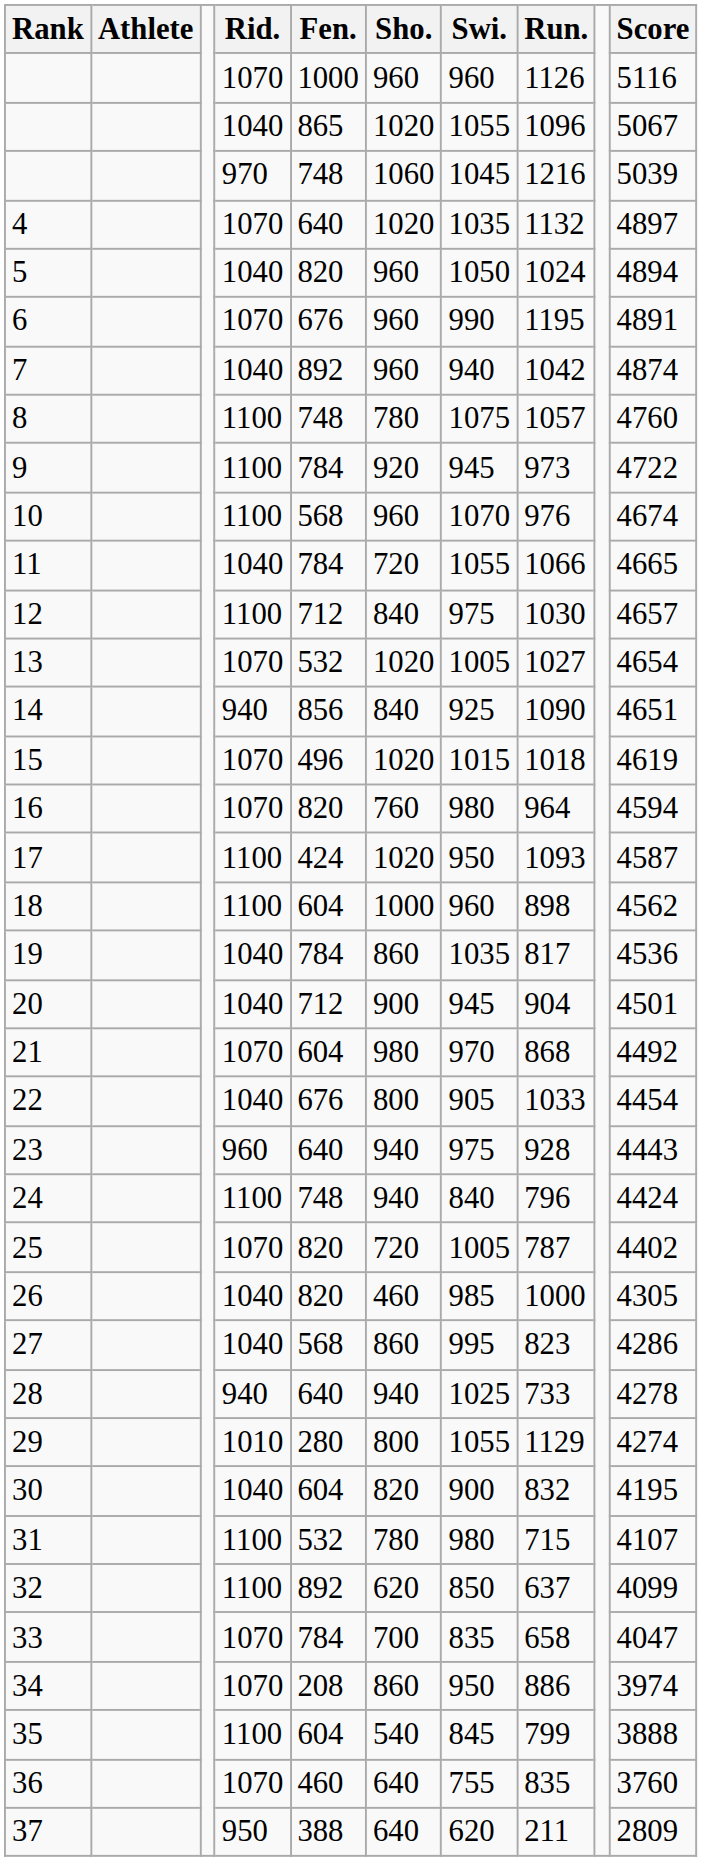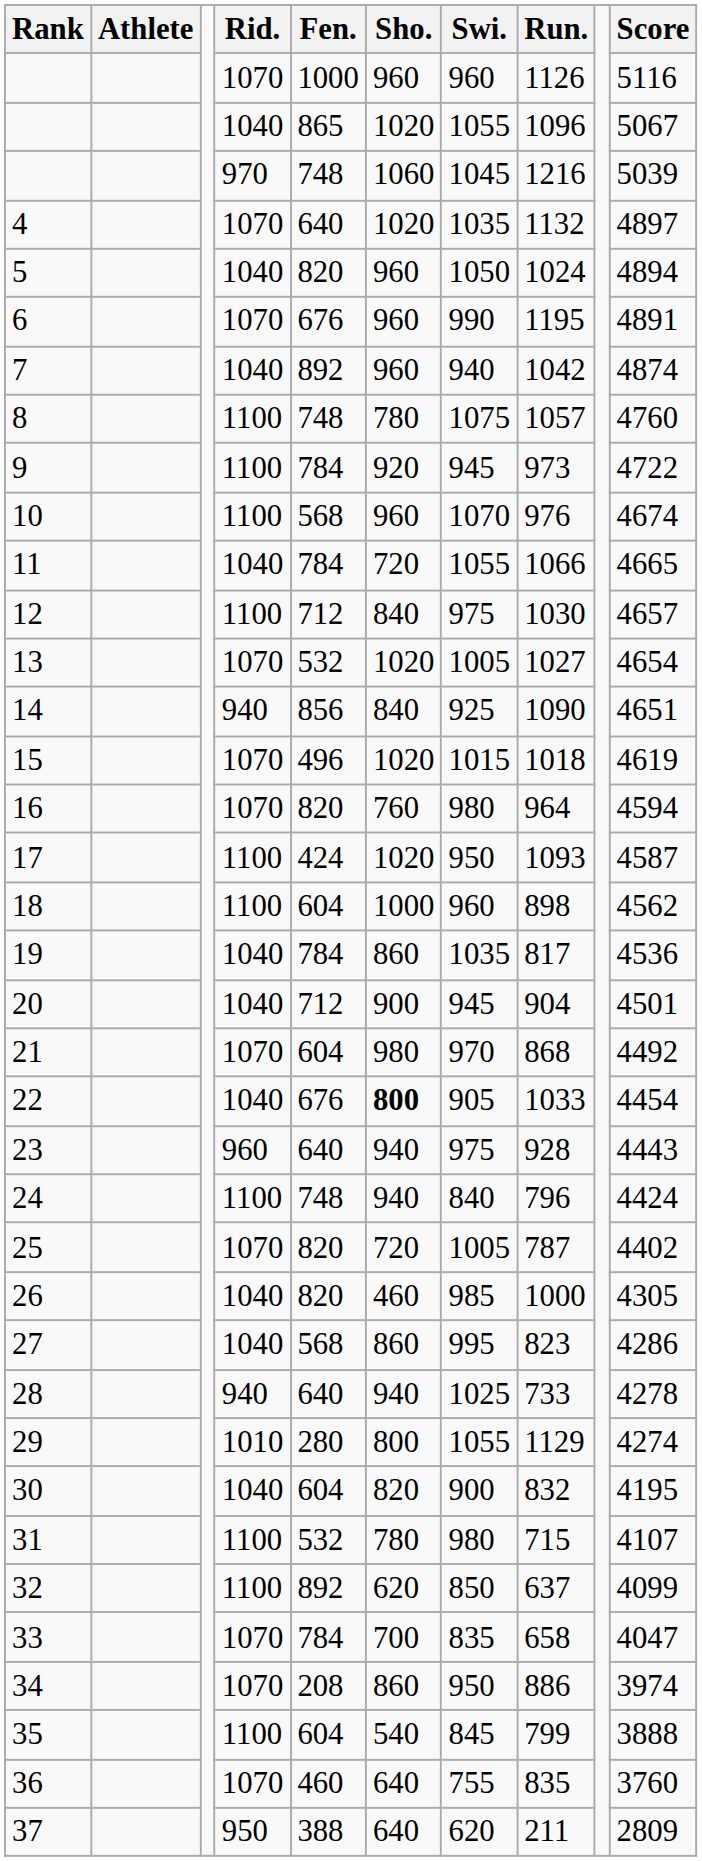(396, 1100) normal -> (396, 1100) bold
